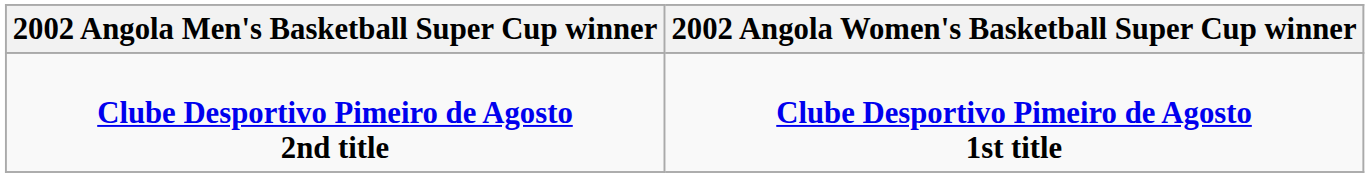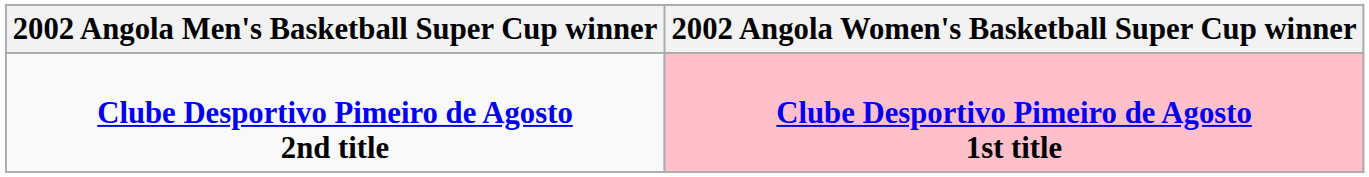(1014, 129) no background -> (1014, 129) pink background
